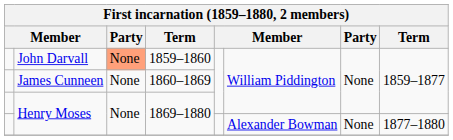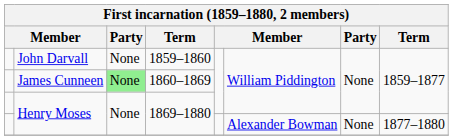(125, 59) lightsalmon background -> (125, 59) no background
(125, 80) no background -> (125, 80) lightgreen background
